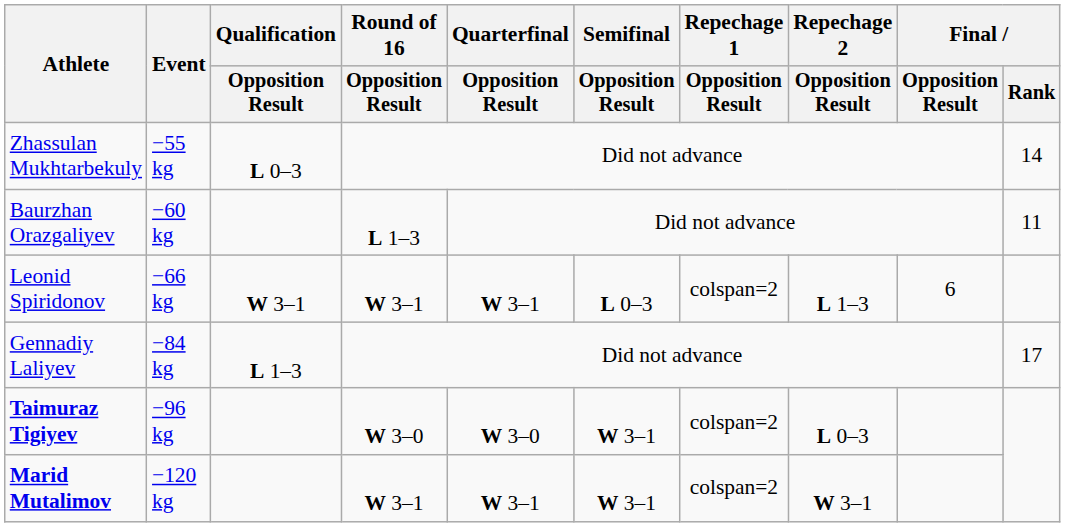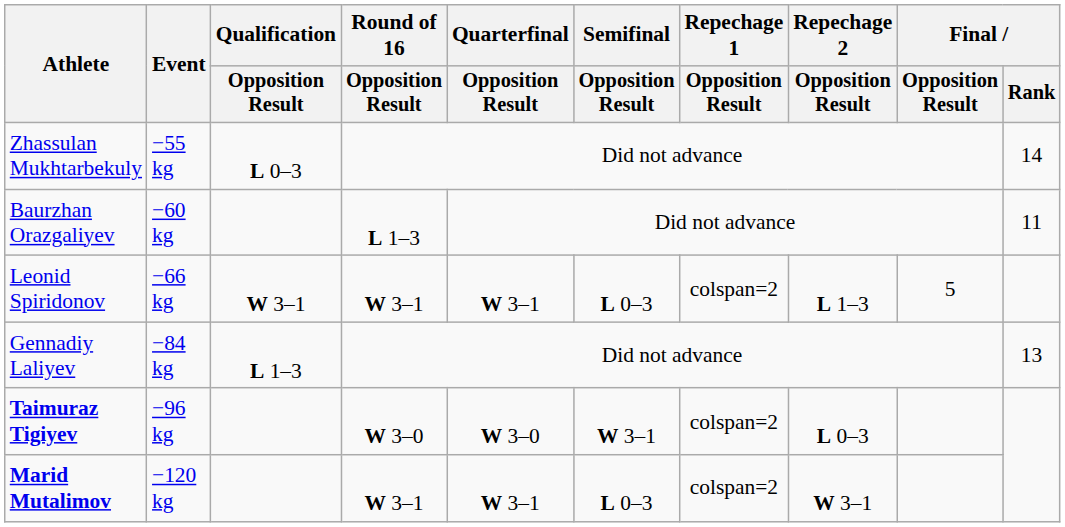(950, 288) 6 -> (950, 288) 5
(1032, 355) 17 -> (1032, 355) 13
(627, 503) W 3–1 -> (627, 503) L 0–3
